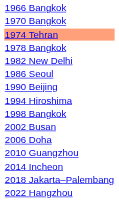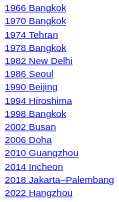(31, 34) lightsalmon background -> (31, 34) no background
